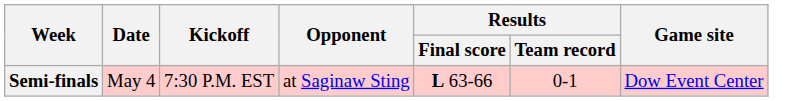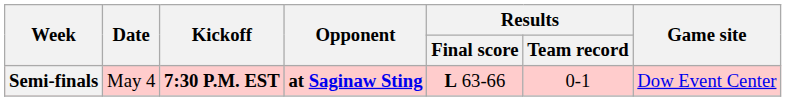(219, 80) normal -> (222, 80) bold
(346, 80) normal -> (355, 80) bold
